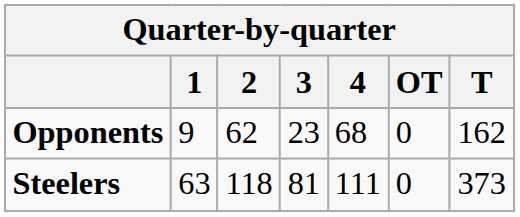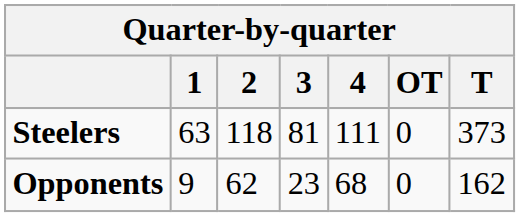rows swapped: (66, 183) <-> (88, 132)
